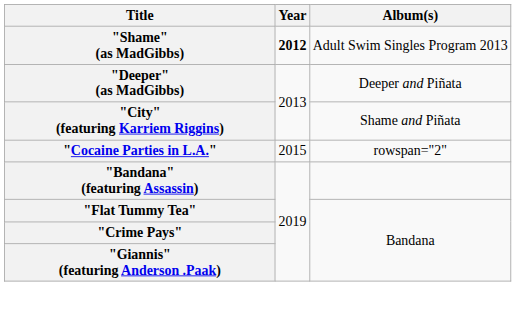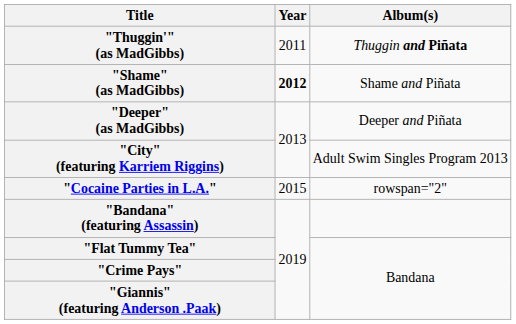+ row: (140, 45)
(410, 45) Adult Swim Singles Program 2013 -> (410, 83) Shame and Piñata
(410, 120) Shame and Piñata -> (410, 158) Adult Swim Singles Program 2013
